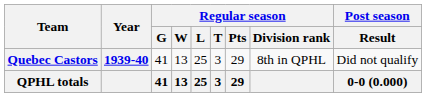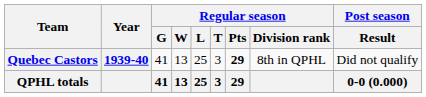(238, 59) normal -> (238, 59) bold
